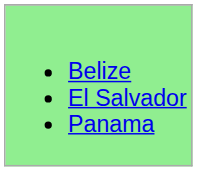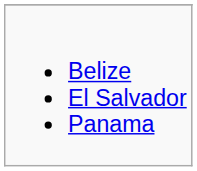(98, 99) lightgreen background -> (98, 99) no background
